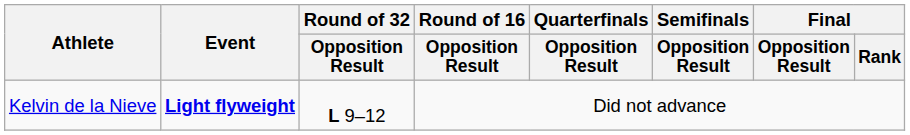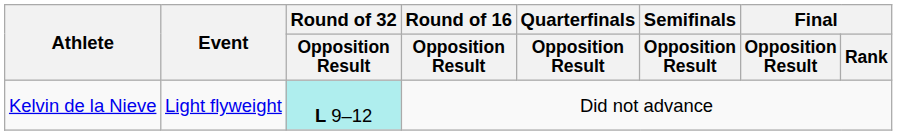(230, 106) bold -> (223, 106) normal
(357, 116) no background -> (344, 116) paleturquoise background
